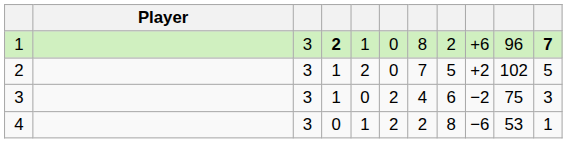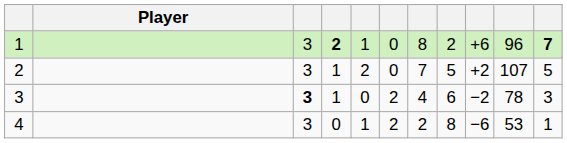(514, 71) 102 -> (514, 71) 107
(307, 97) normal -> (307, 97) bold
(514, 97) 75 -> (514, 97) 78
